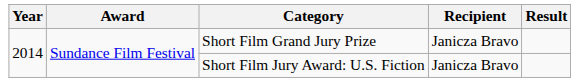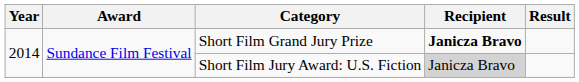(475, 41) normal -> (475, 41) bold
(475, 65) no background -> (472, 65) lightgrey background
